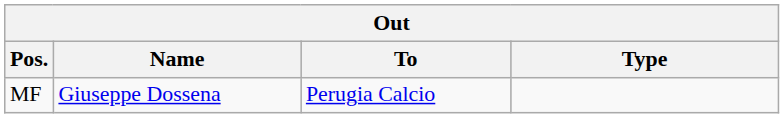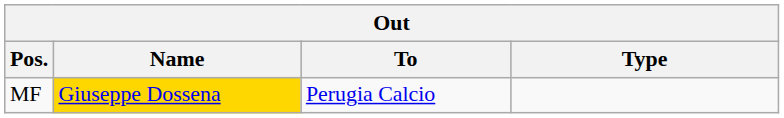(140, 95) no background -> (140, 95) gold background
